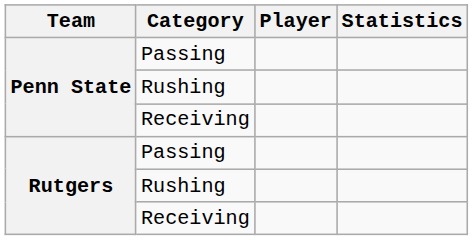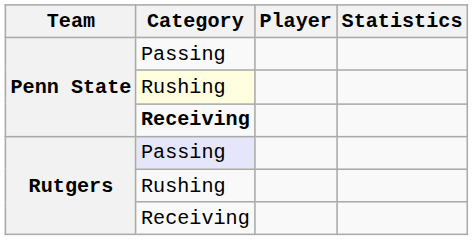(183, 87) no background -> (183, 87) lightyellow background
(195, 120) normal -> (195, 120) bold
(183, 153) no background -> (183, 153) lavender background
